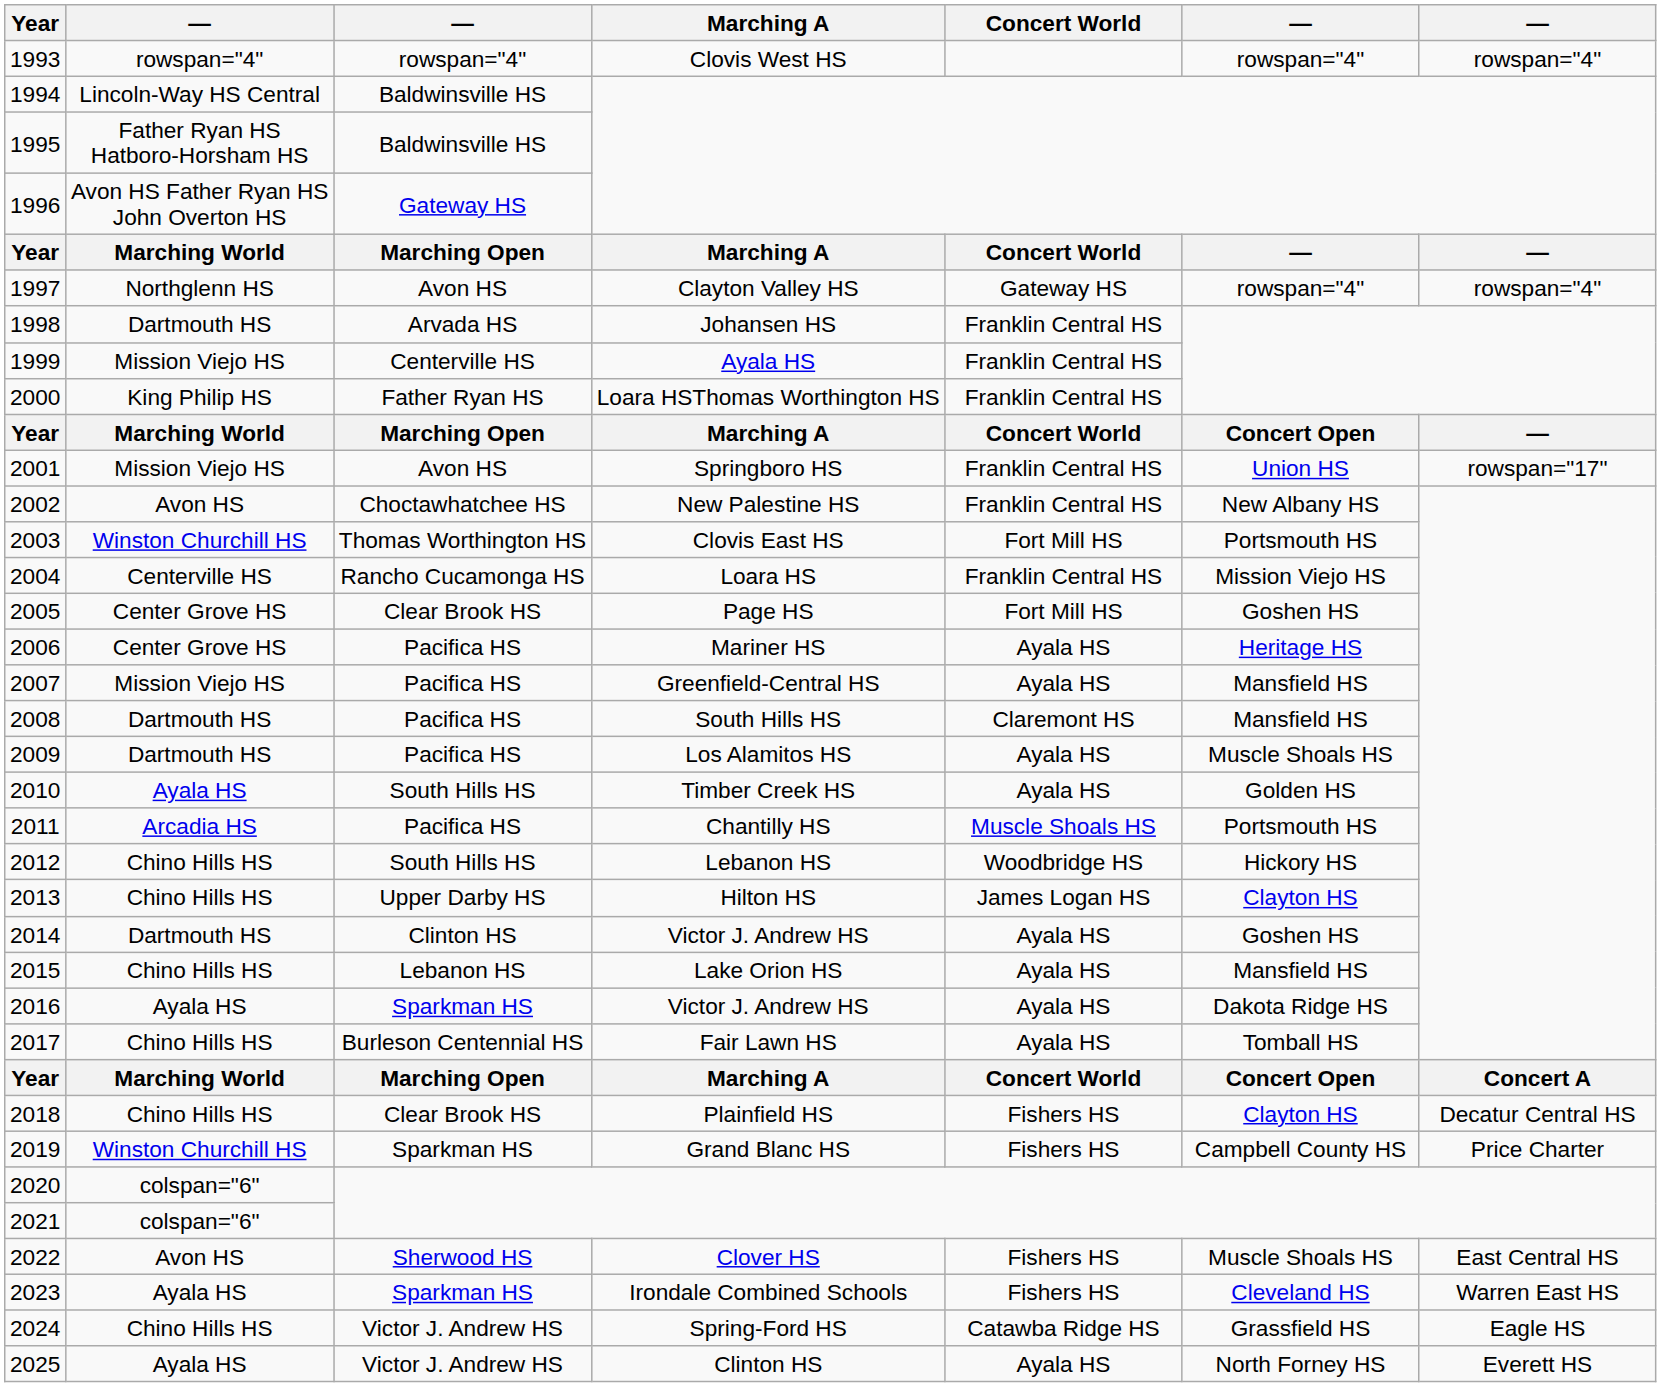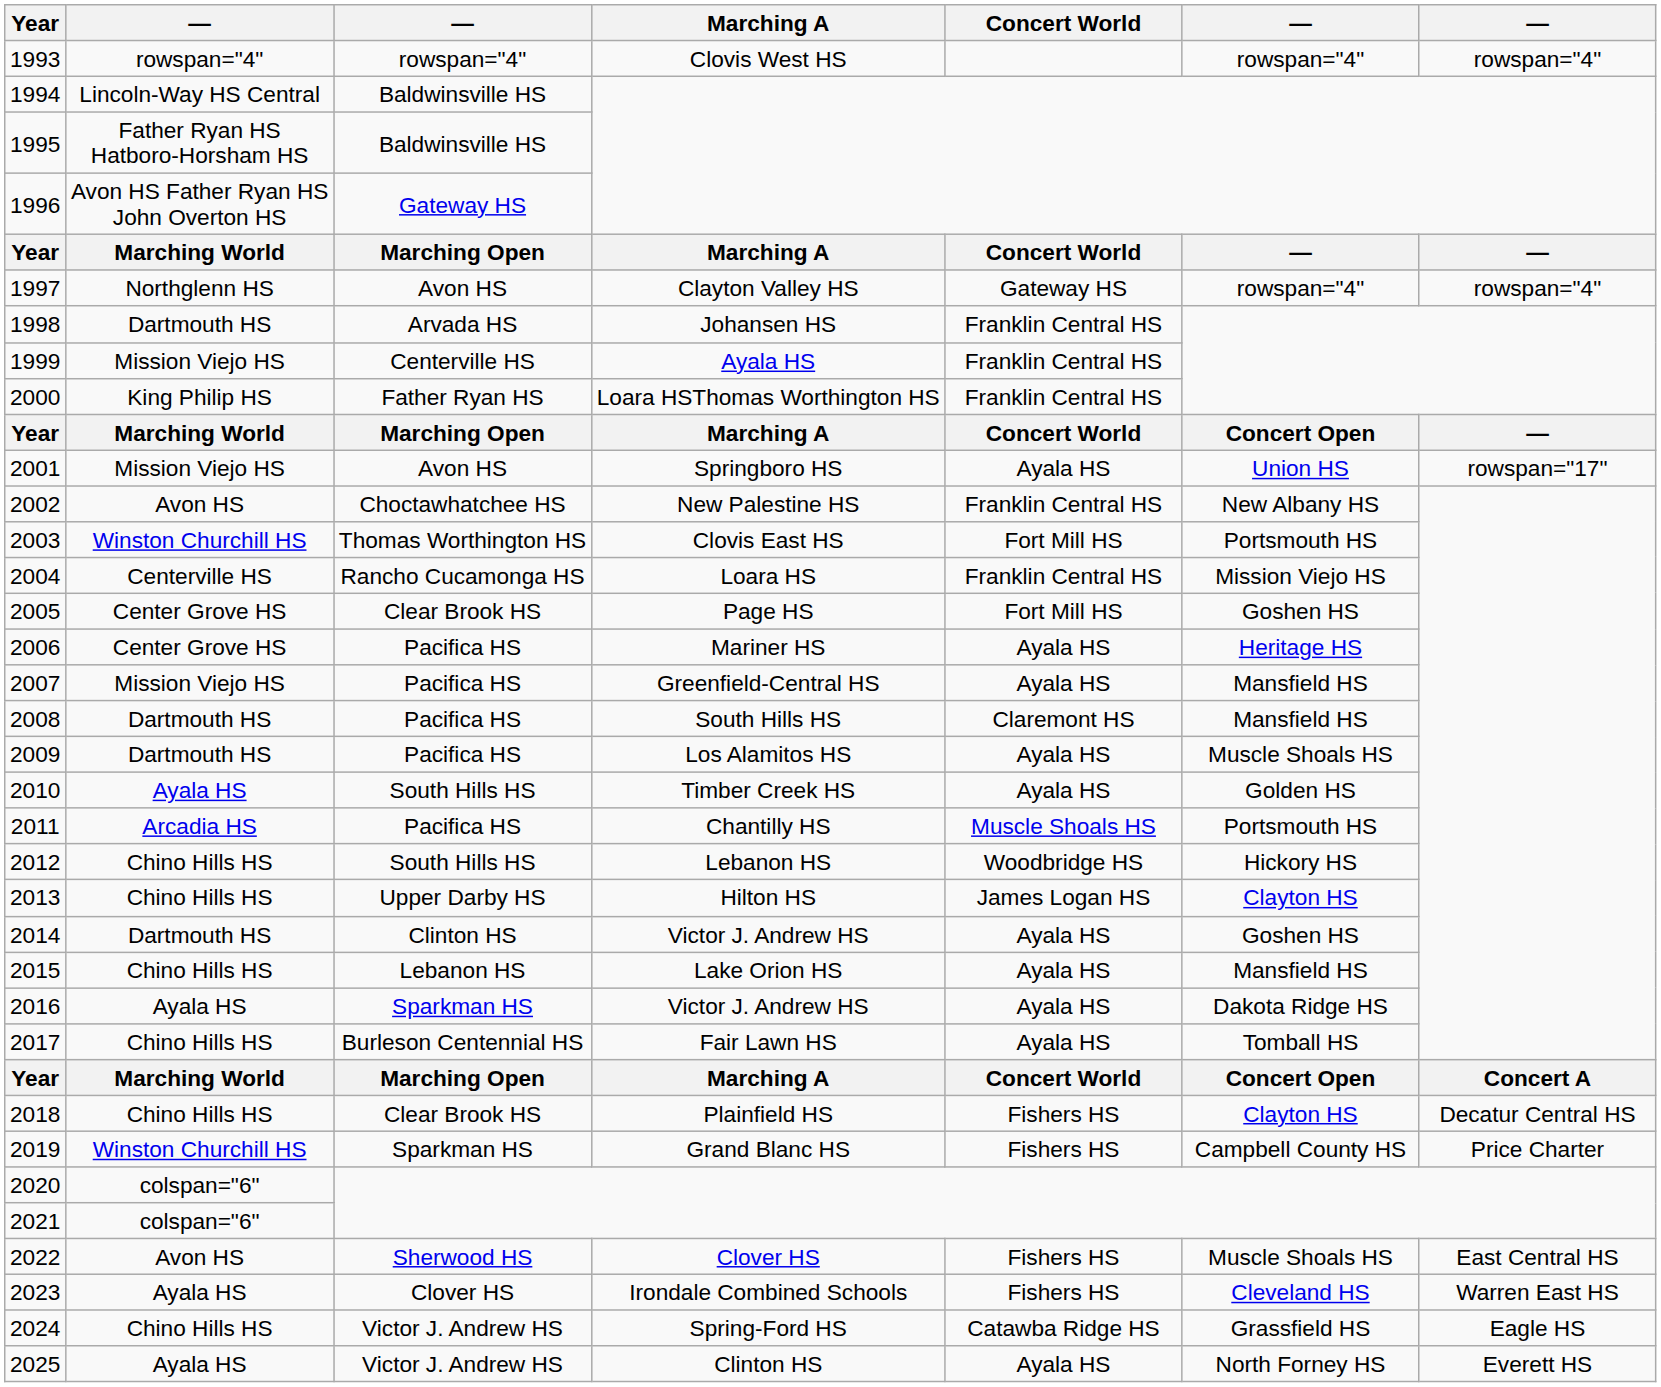(1063, 468) Franklin Central HS -> (1063, 468) Ayala HS
(463, 1293) Sparkman HS -> (463, 1293) Clover HS
